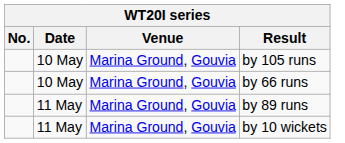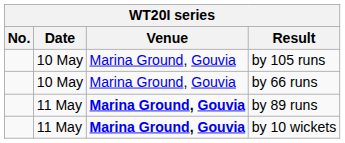(163, 104) normal -> (167, 104) bold
(163, 127) normal -> (167, 127) bold
